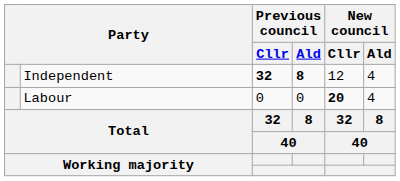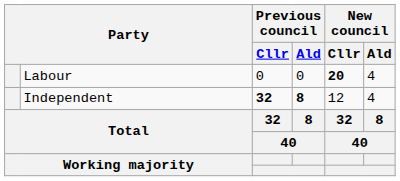rows swapped: (68, 76) <-> (48, 98)
